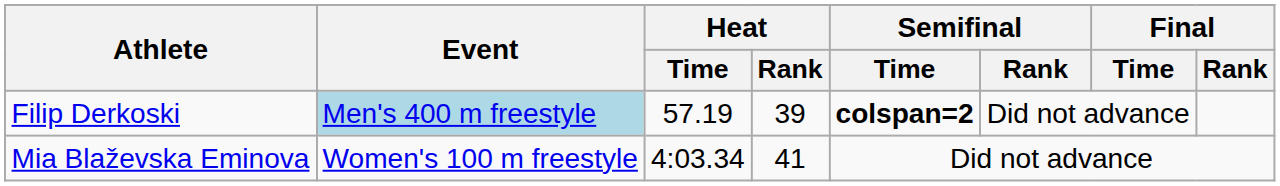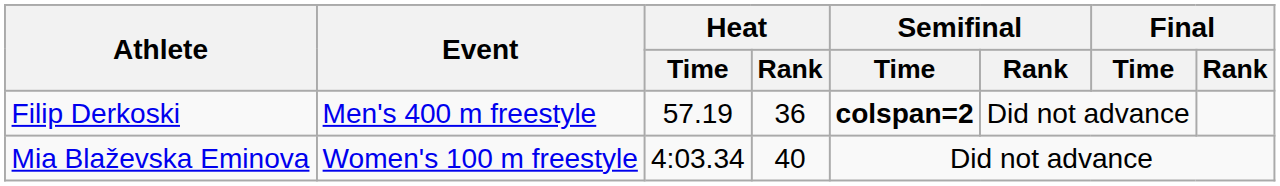(459, 114) lightblue background -> (459, 114) no background
(790, 114) 39 -> (790, 114) 36
(790, 158) 41 -> (790, 158) 40
